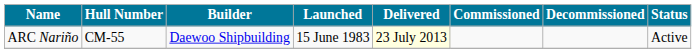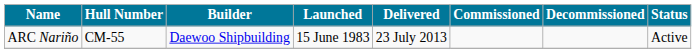(411, 37) lightyellow background -> (411, 37) no background
